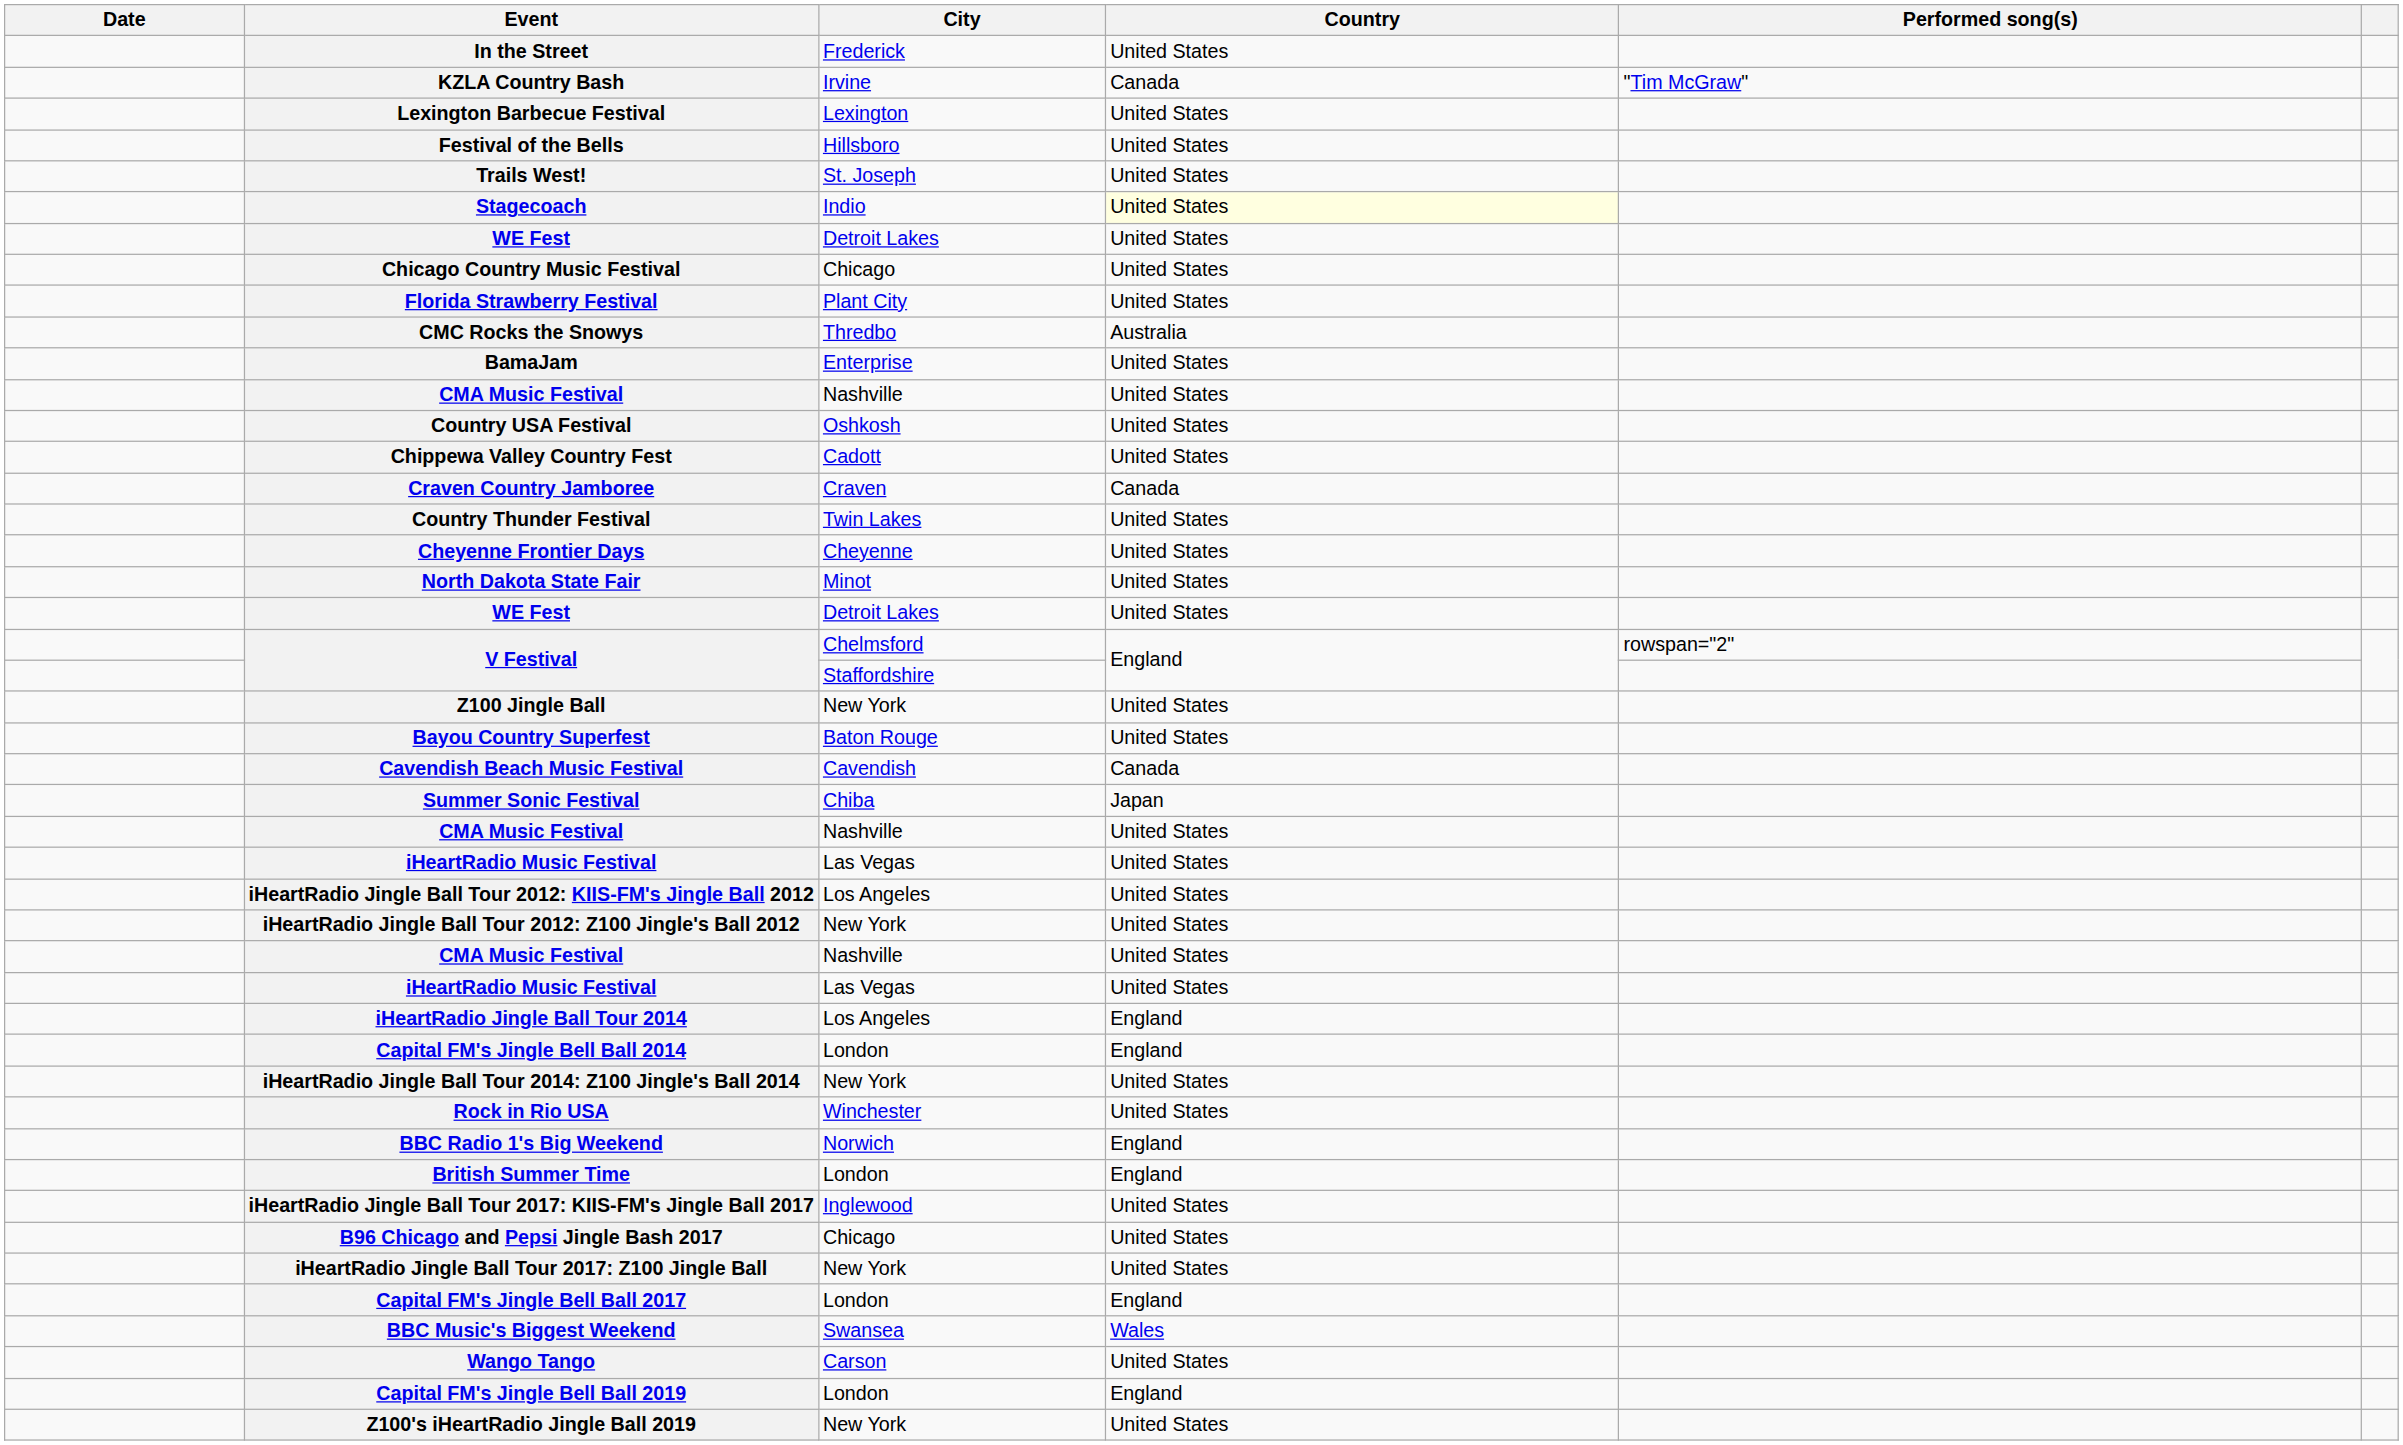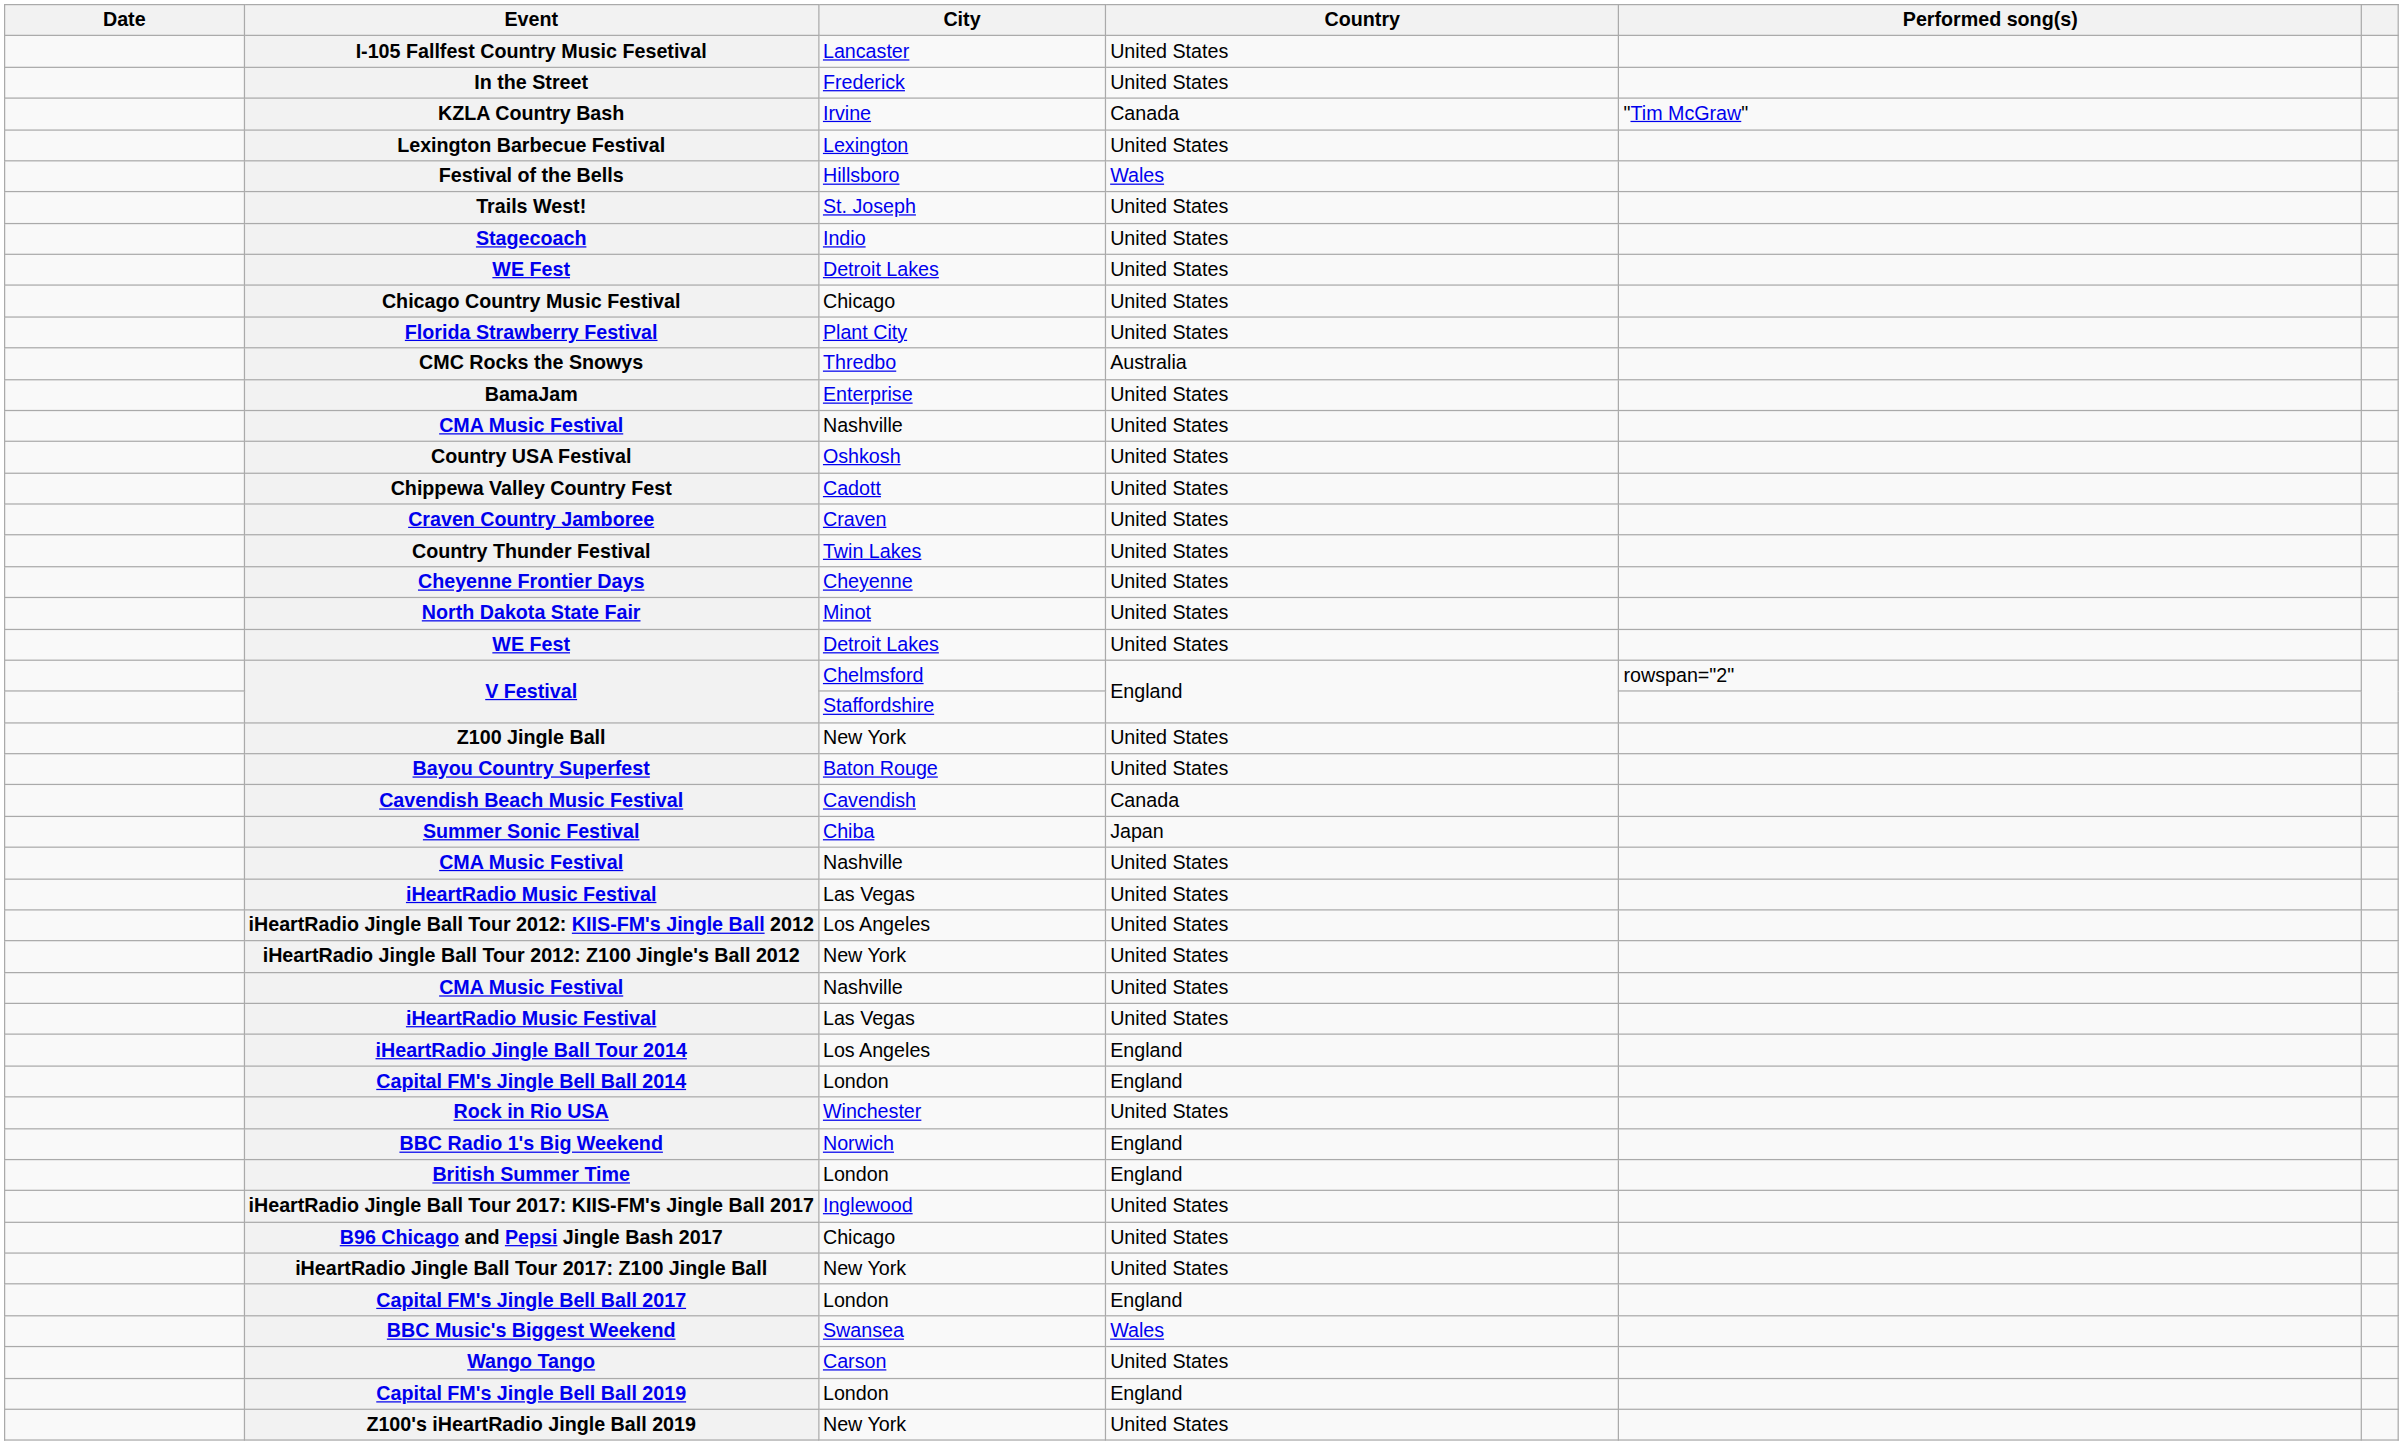+ row: (531, 51)
(1169, 144) United States -> (1137, 176) Wales
(1169, 207) lightyellow background -> (1169, 238) no background
(1145, 488) Canada -> (1169, 519) United States
- row: (531, 1081)
